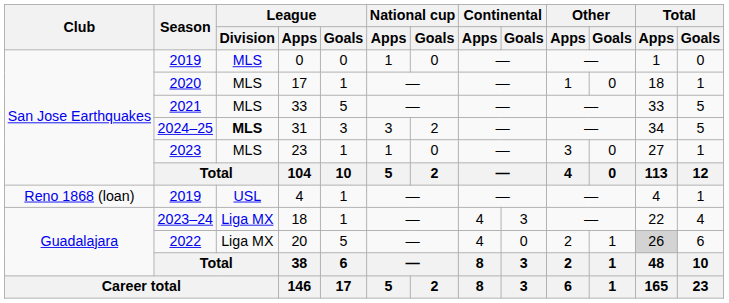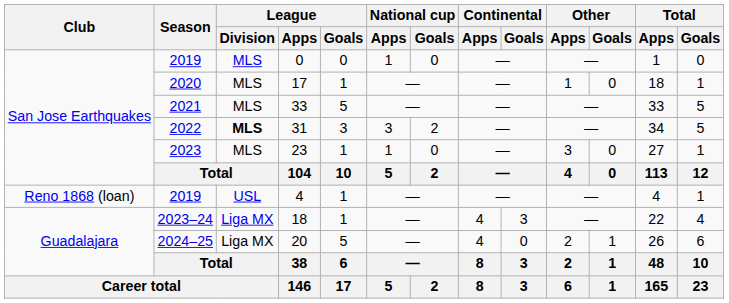(185, 128) 2024–25 -> (185, 128) 2022
(185, 241) 2022 -> (185, 241) 2024–25
(656, 241) lightgrey background -> (656, 241) no background
